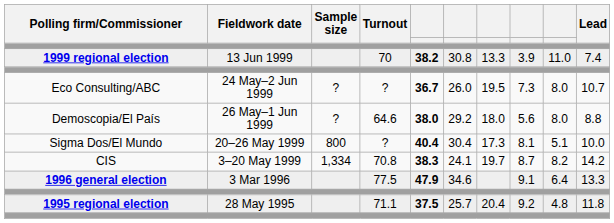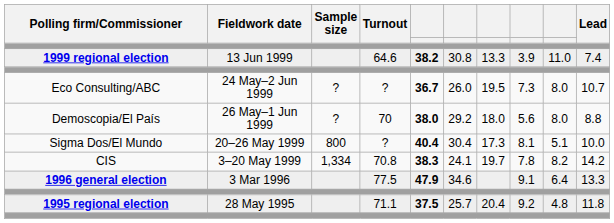(385, 58) 70 -> (385, 58) 64.6
(385, 119) 64.6 -> (385, 119) 70
(526, 161) 8.7 -> (526, 161) 7.8
